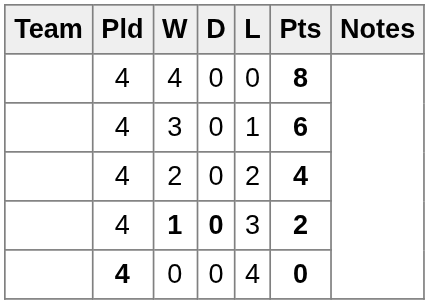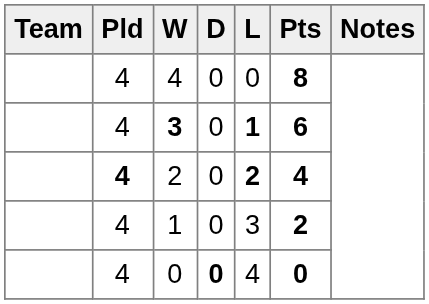(175, 127) normal -> (175, 127) bold
(253, 127) normal -> (253, 127) bold
(122, 176) normal -> (122, 176) bold
(253, 176) normal -> (253, 176) bold
(175, 225) bold -> (175, 225) normal
(216, 225) bold -> (216, 225) normal
(122, 274) bold -> (122, 274) normal
(216, 274) normal -> (216, 274) bold
